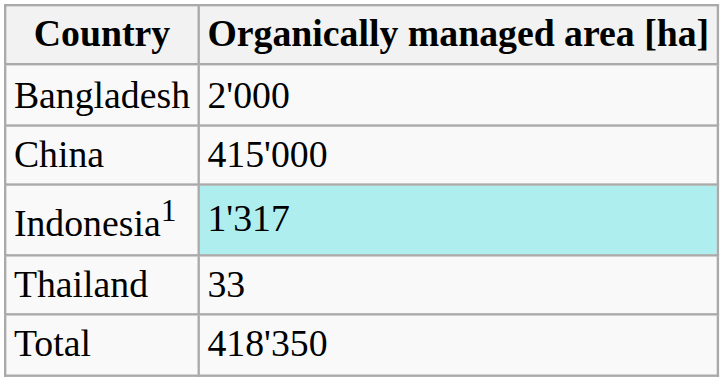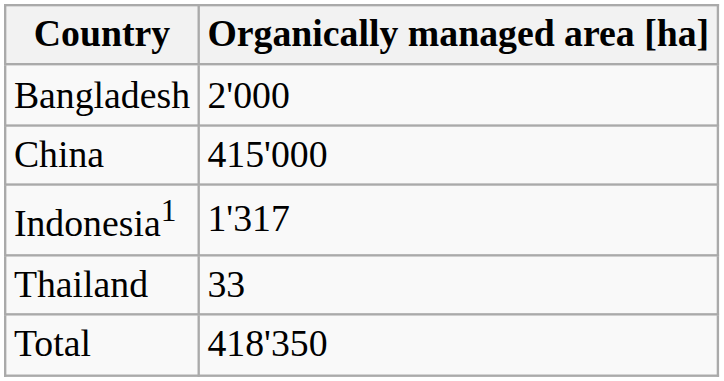(249, 219) paleturquoise background -> (249, 219) no background
